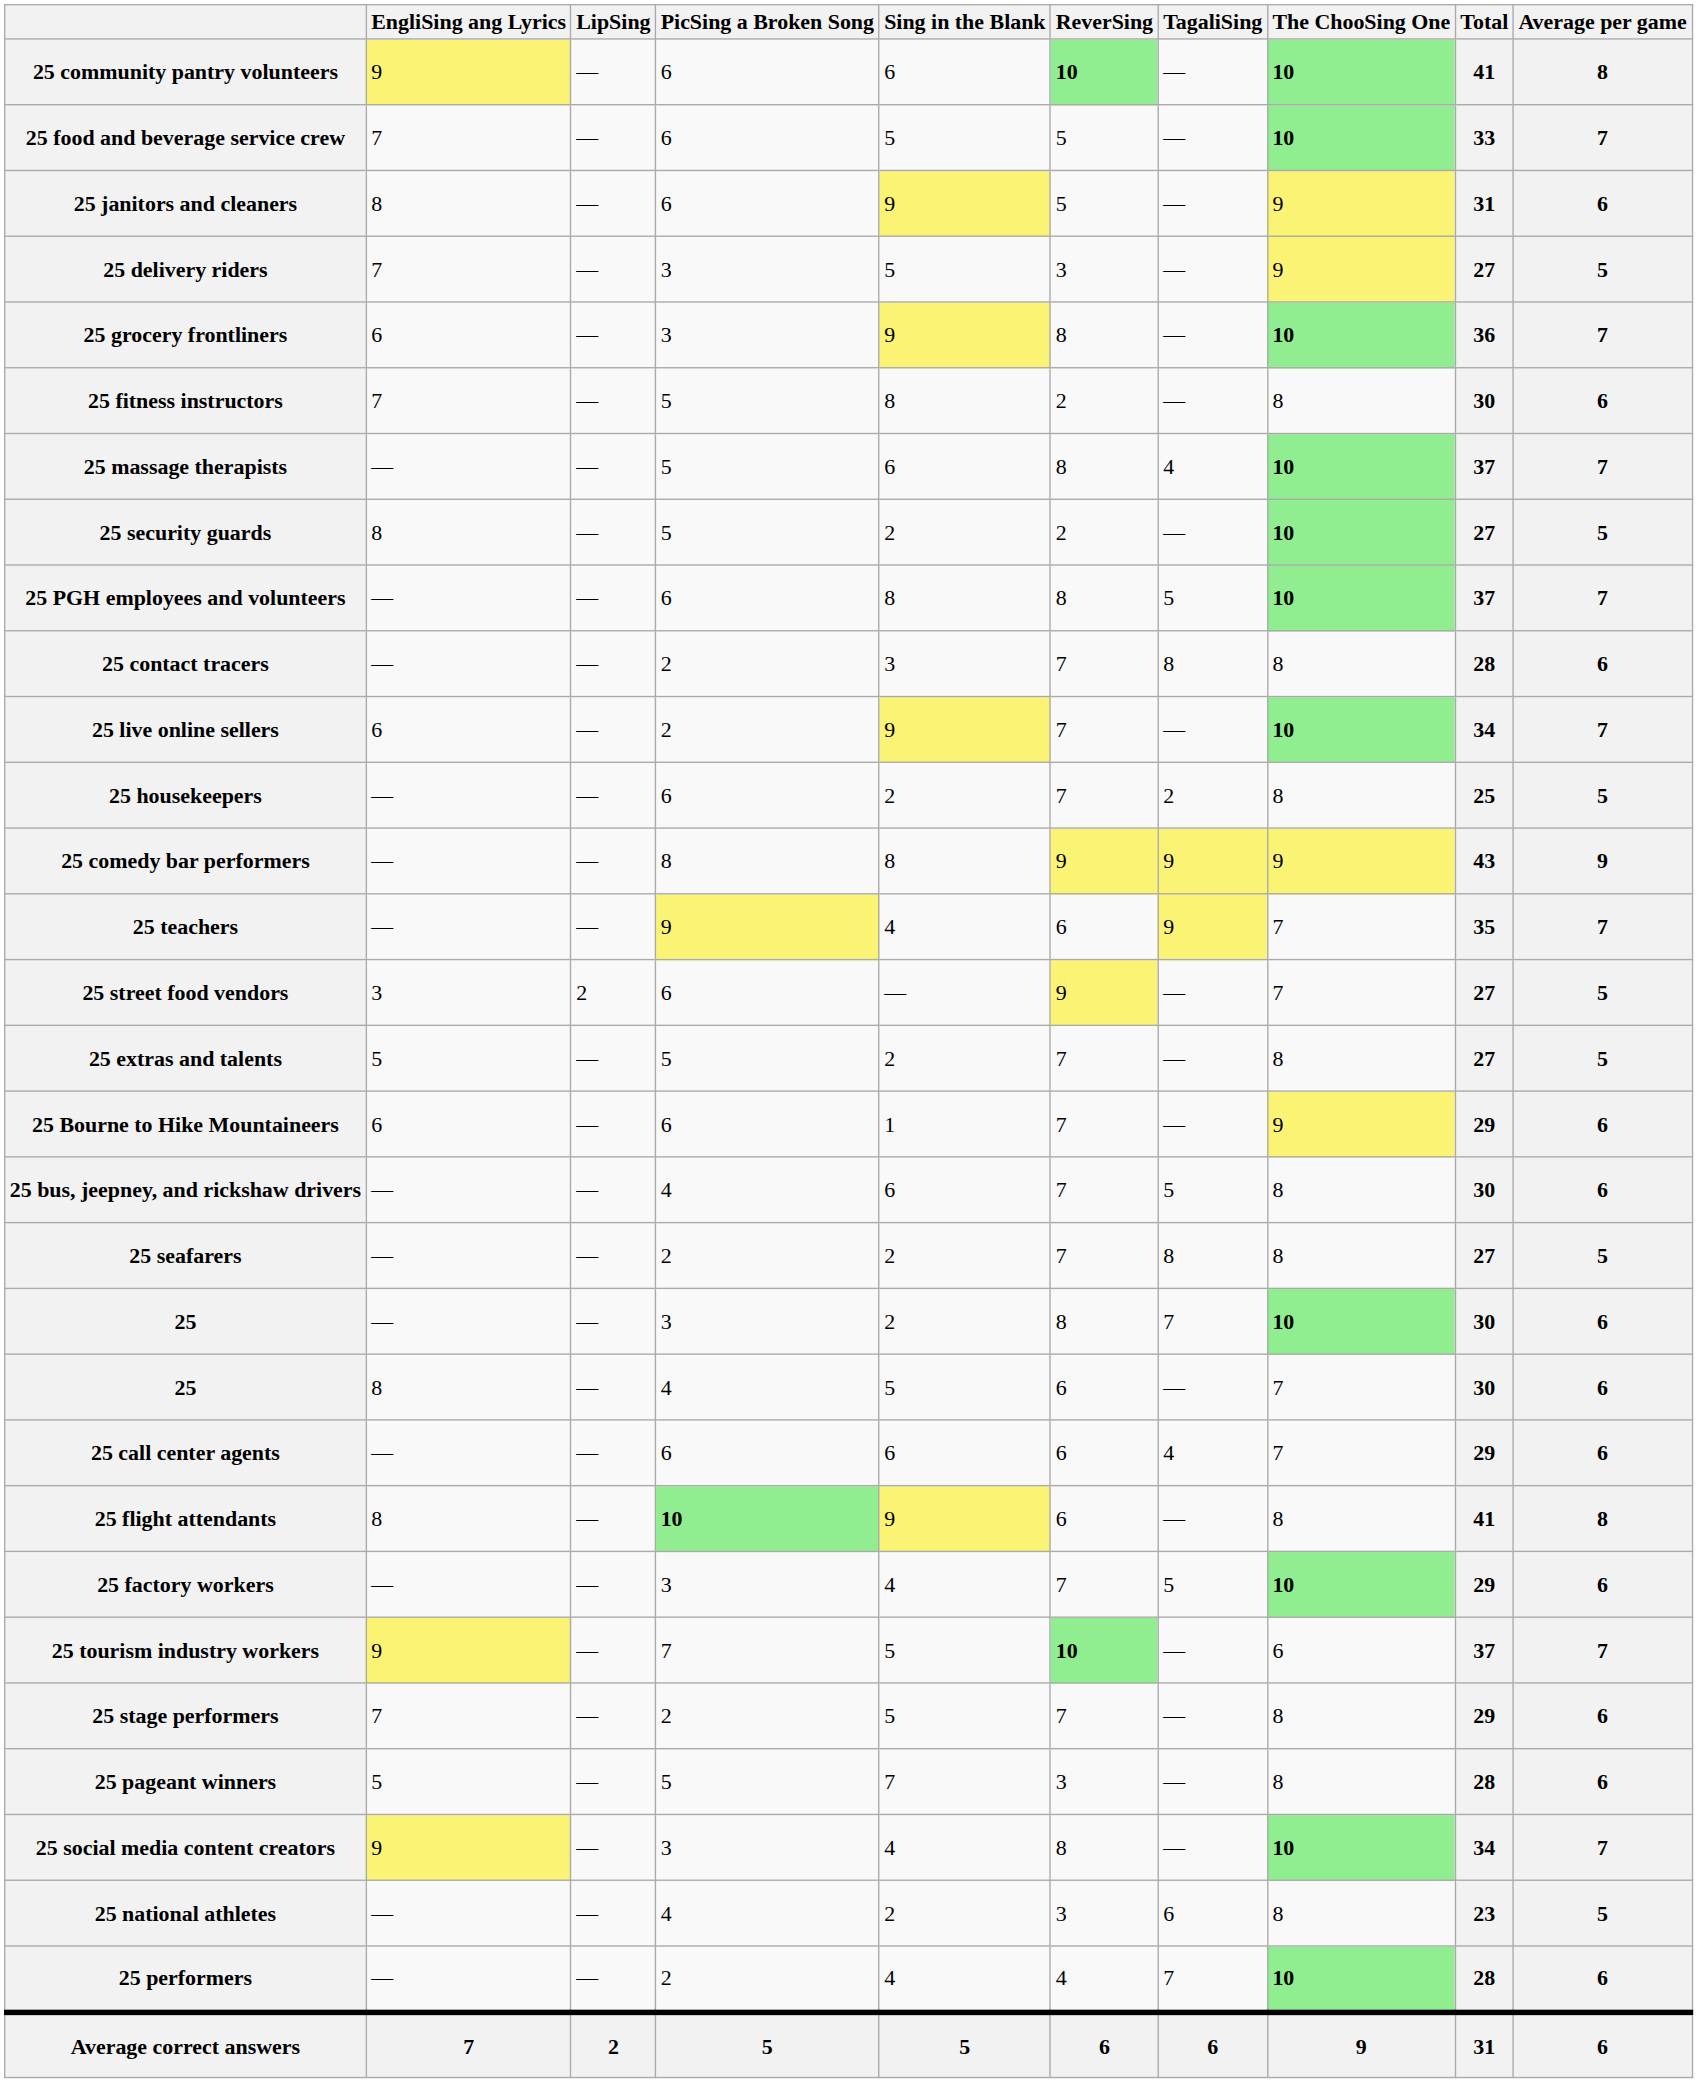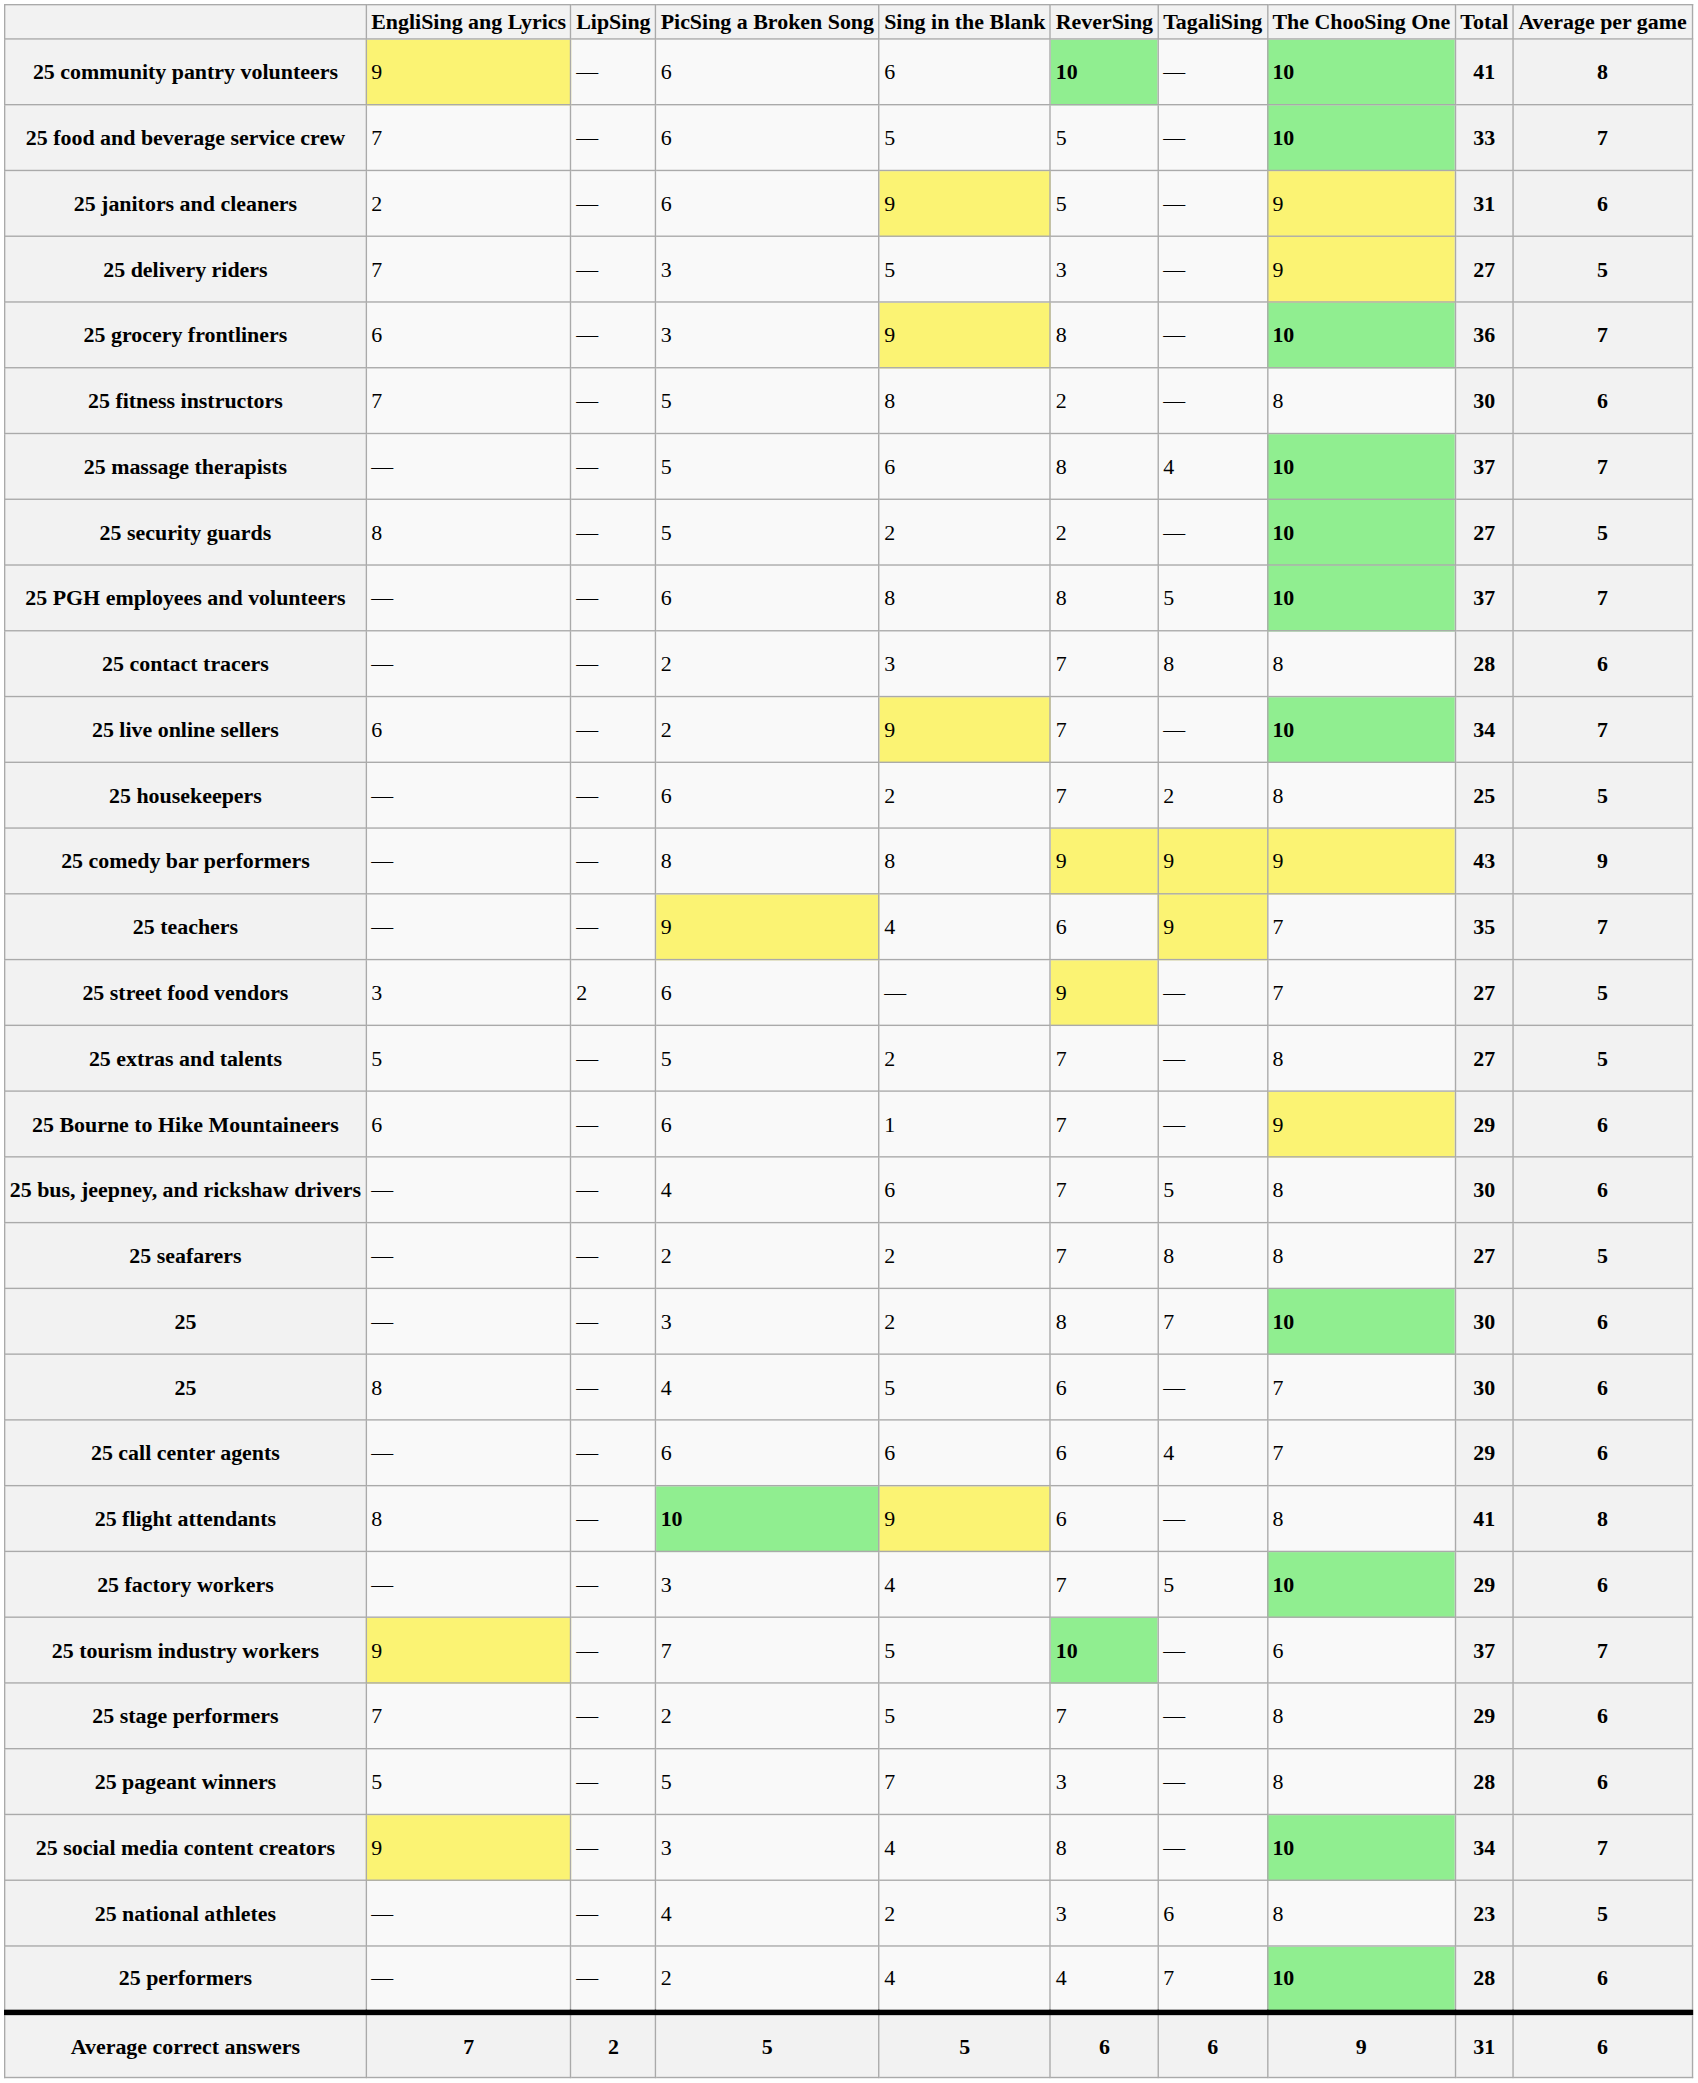(377, 203) 8 -> (377, 203) 2
